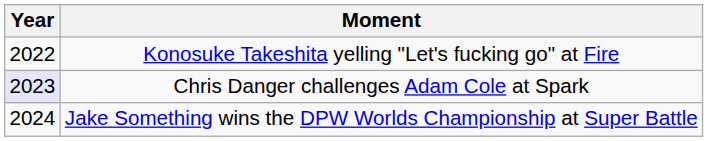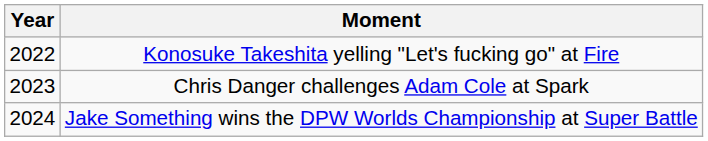(32, 86) lavender background -> (32, 86) no background
